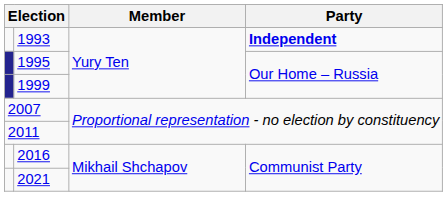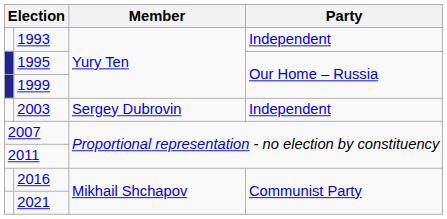(293, 39) bold -> (290, 39) normal
+ row: (34, 109)
